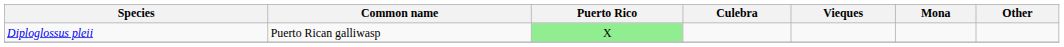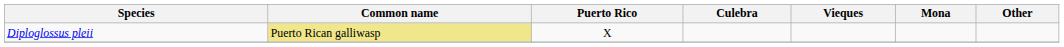(326, 32) no background -> (326, 32) khaki background
(607, 32) lightgreen background -> (607, 32) no background
